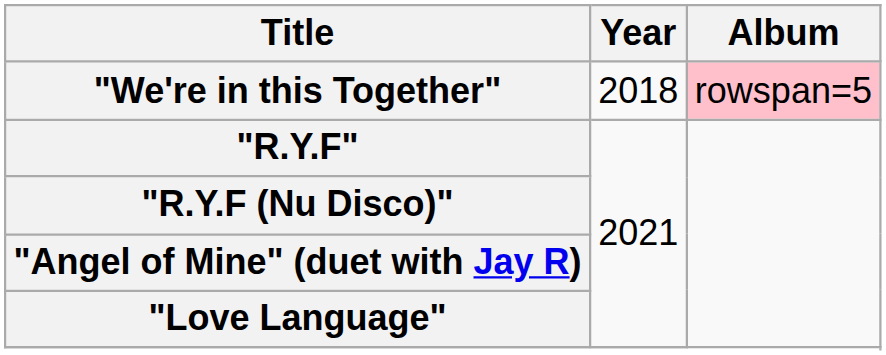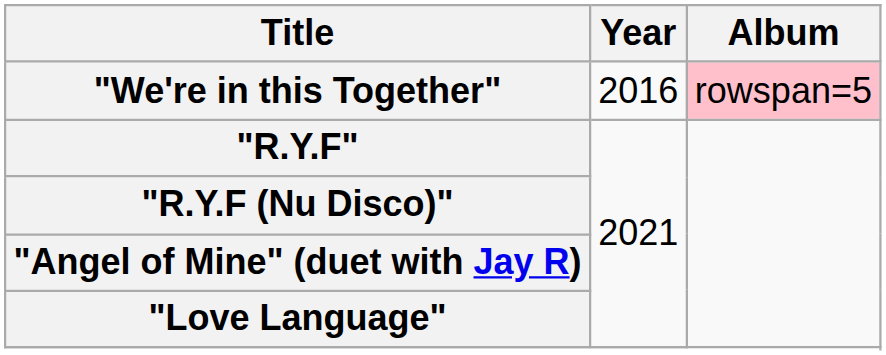(638, 90) 2018 -> (638, 90) 2016
